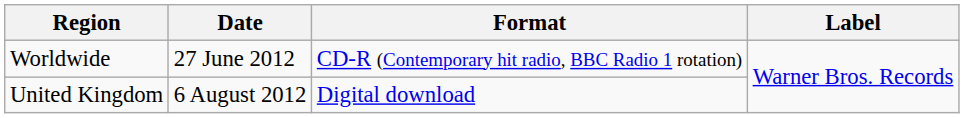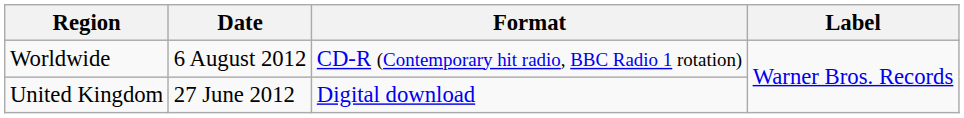(234, 58) 27 June 2012 -> (240, 58) 6 August 2012
(240, 94) 6 August 2012 -> (234, 94) 27 June 2012
